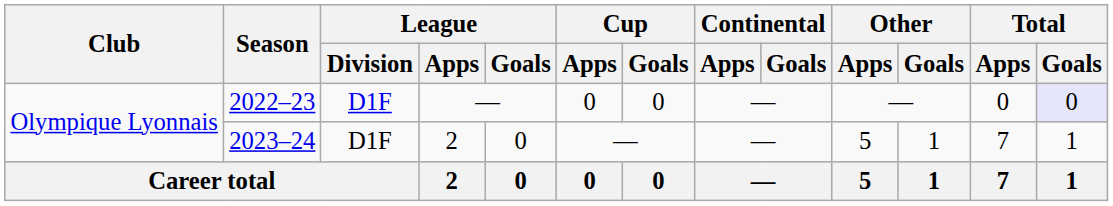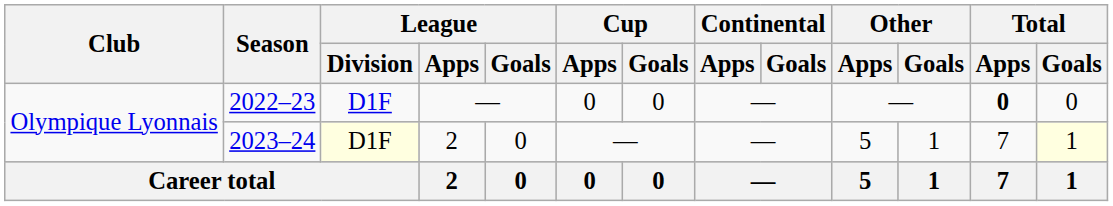(1003, 102) normal -> (1003, 102) bold
(1072, 102) lavender background -> (1072, 102) no background
(370, 141) no background -> (370, 141) lightyellow background
(1072, 141) no background -> (1072, 141) lightyellow background
